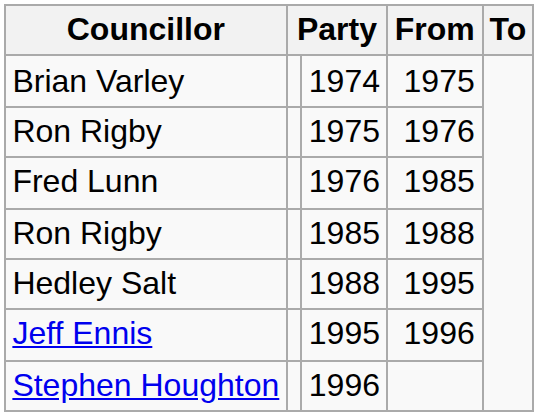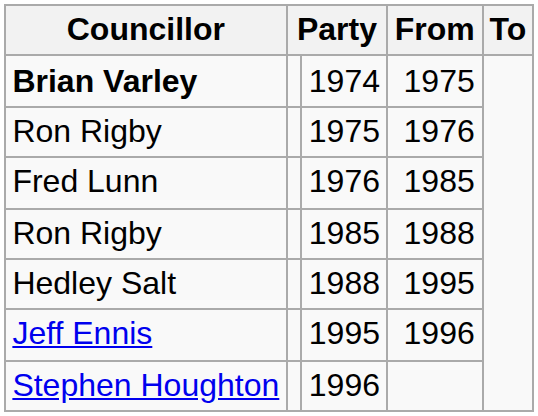(98, 80) normal -> (105, 80) bold
